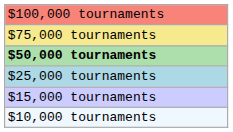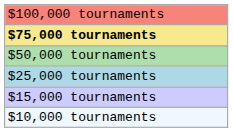(82, 35) normal -> (82, 35) bold
(82, 56) bold -> (82, 56) normal
